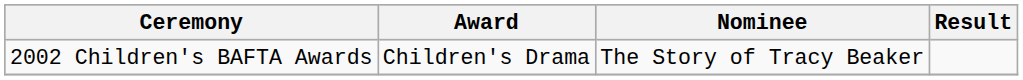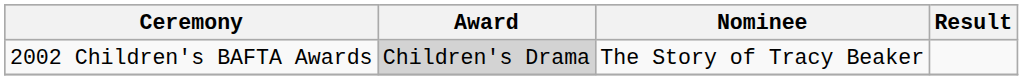(486, 58) no background -> (486, 58) lightgrey background
